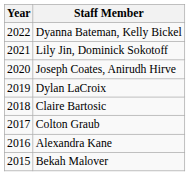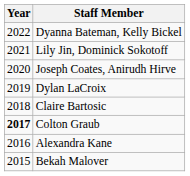(19, 124) normal -> (19, 124) bold
